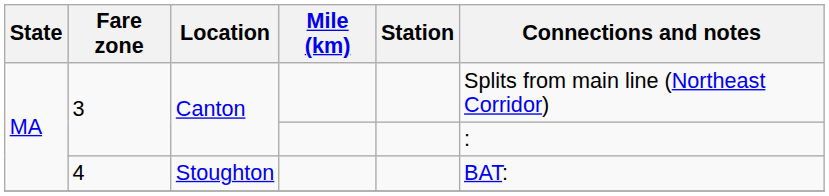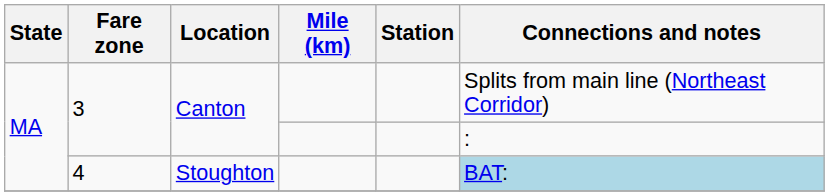(486, 172) no background -> (486, 172) lightblue background
